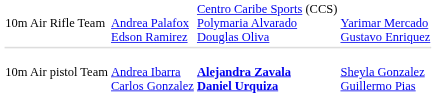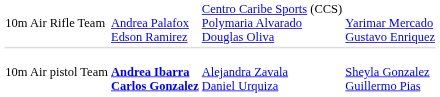(152, 78) normal -> (155, 78) bold
(244, 78) bold -> (245, 78) normal
